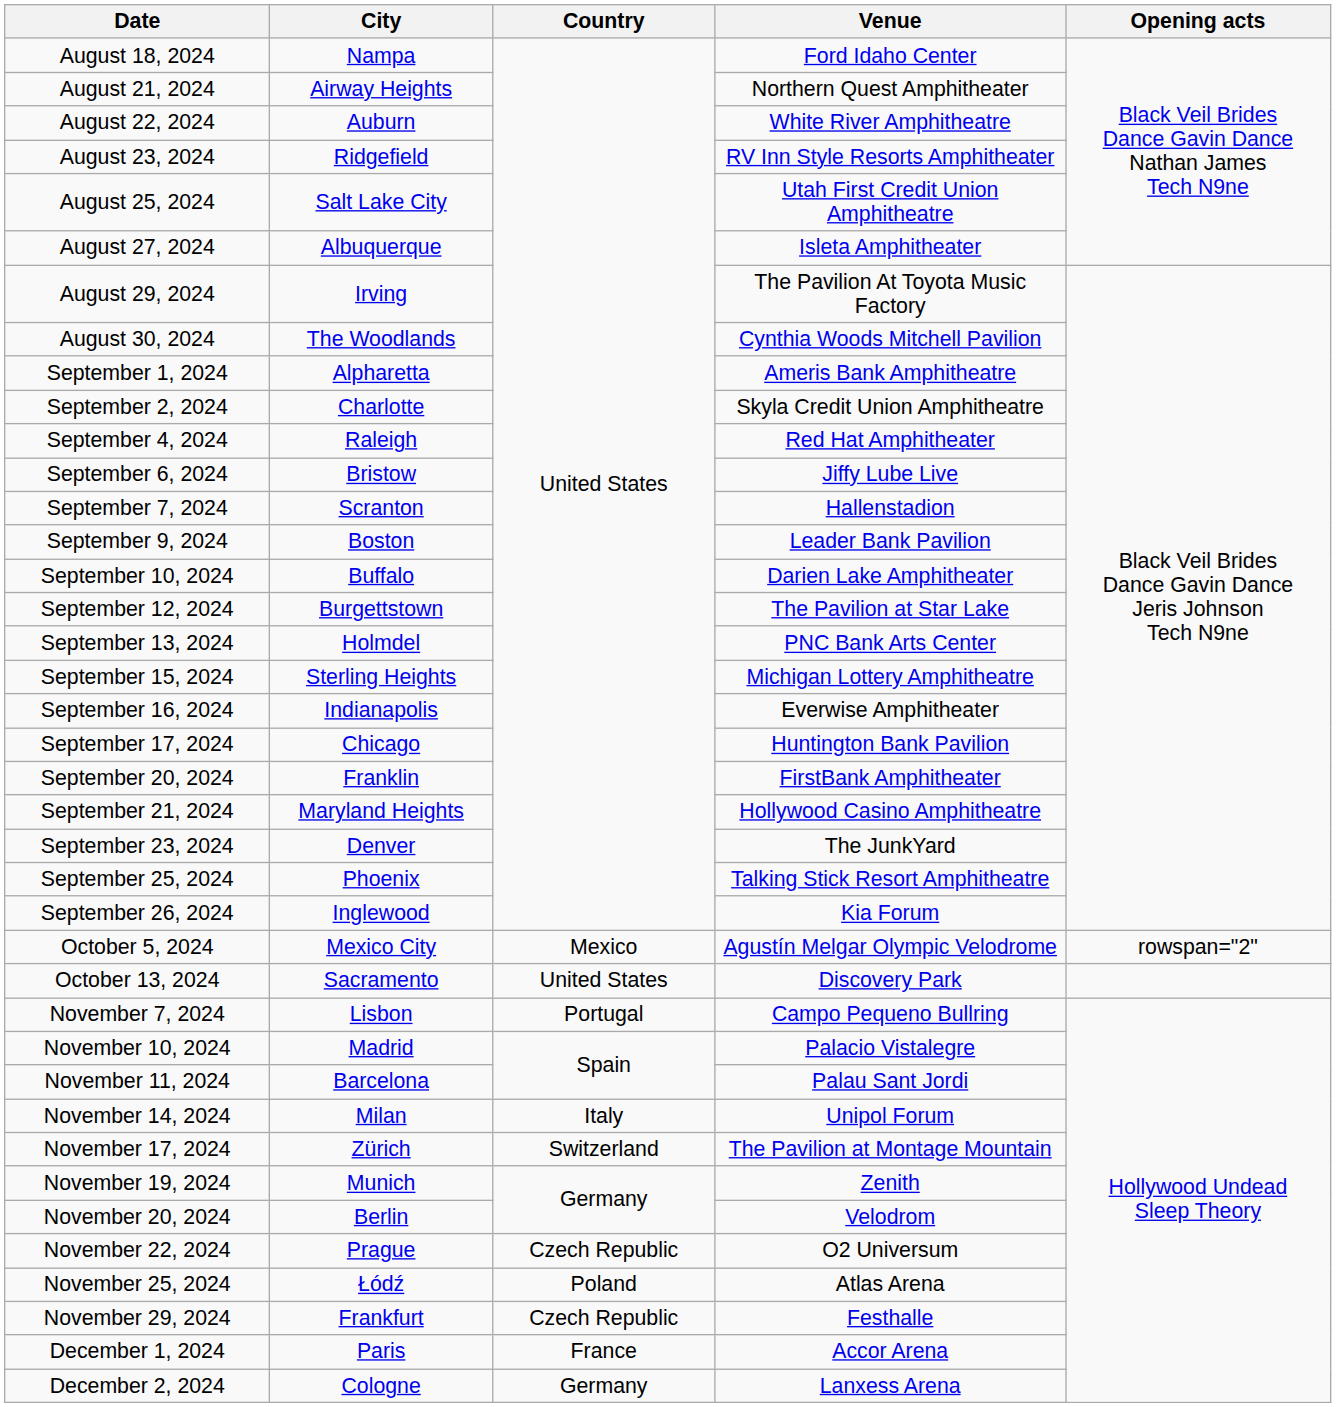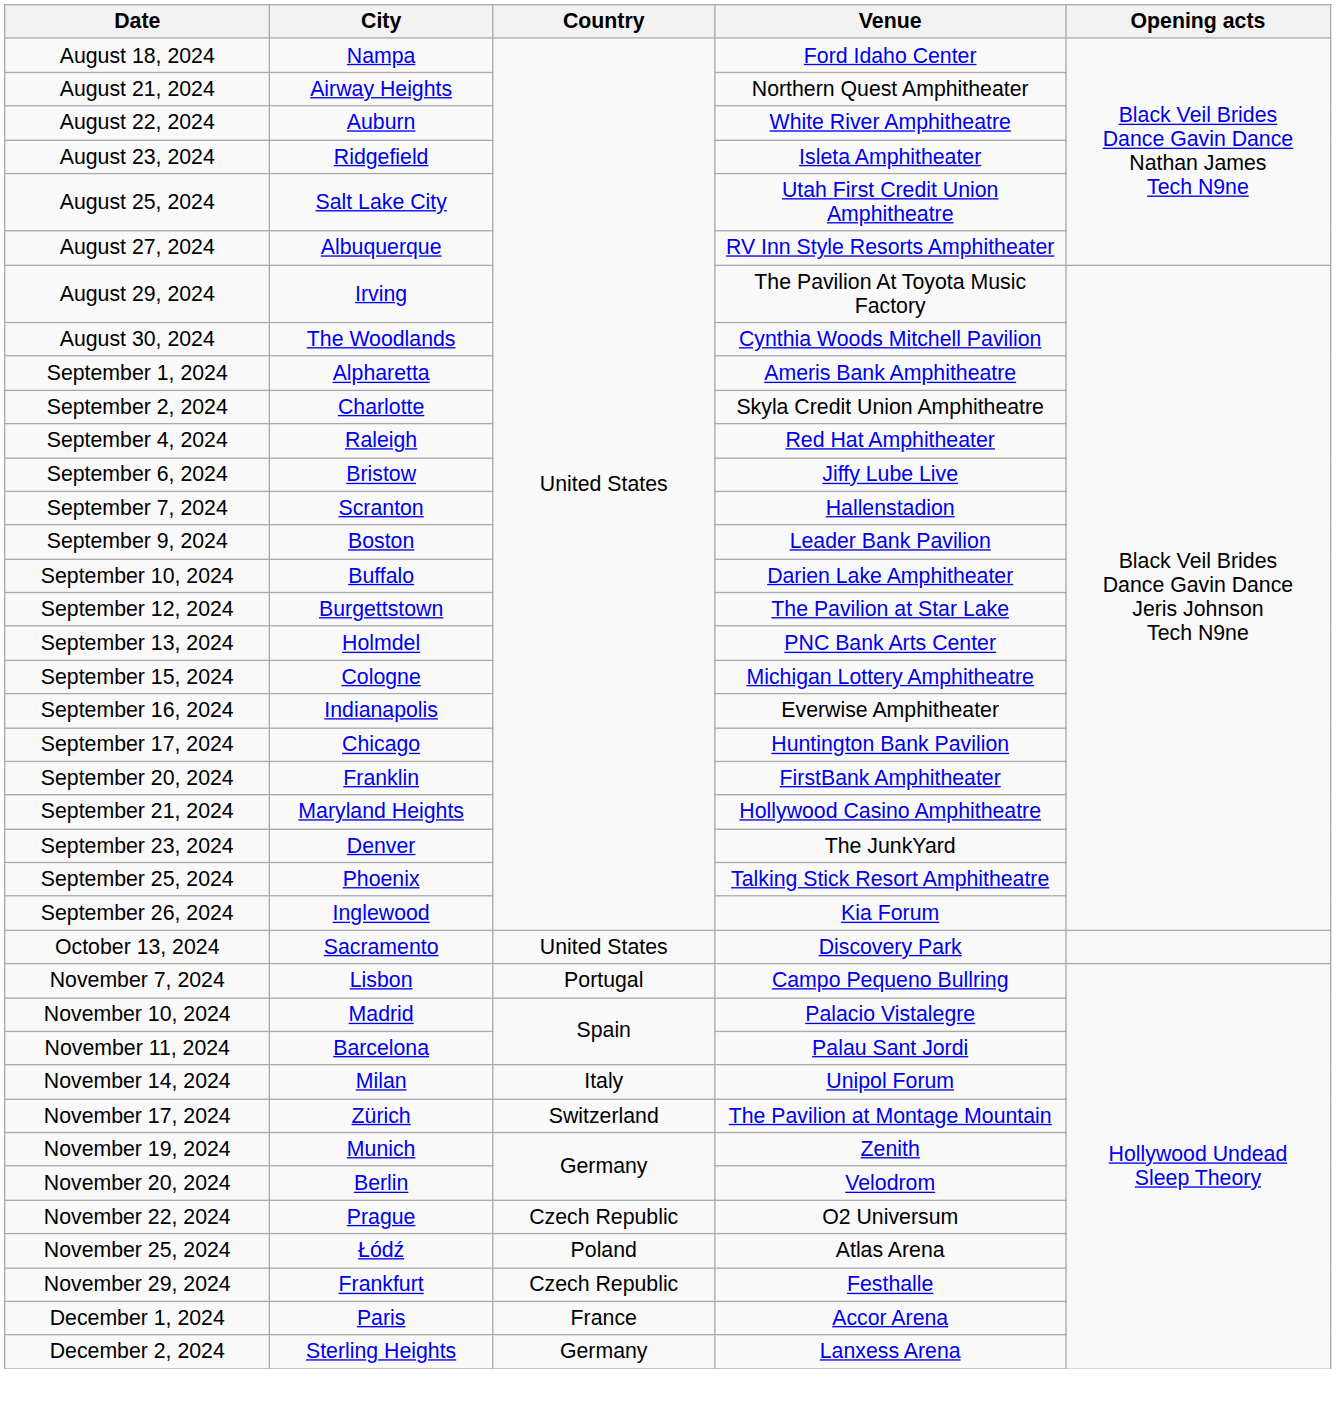(890, 156) RV Inn Style Resorts Amphitheater -> (890, 156) Isleta Amphitheater
(890, 247) Isleta Amphitheater -> (890, 247) RV Inn Style Resorts Amphitheater
(381, 676) Sterling Heights -> (381, 676) Cologne
- row: (137, 946)
(381, 1385) Cologne -> (381, 1351) Sterling Heights
